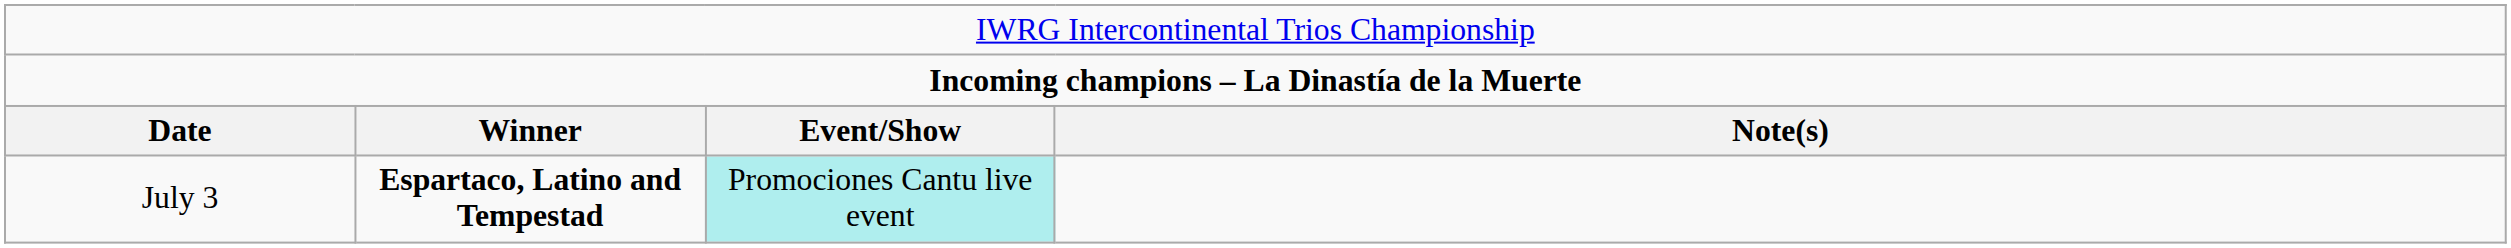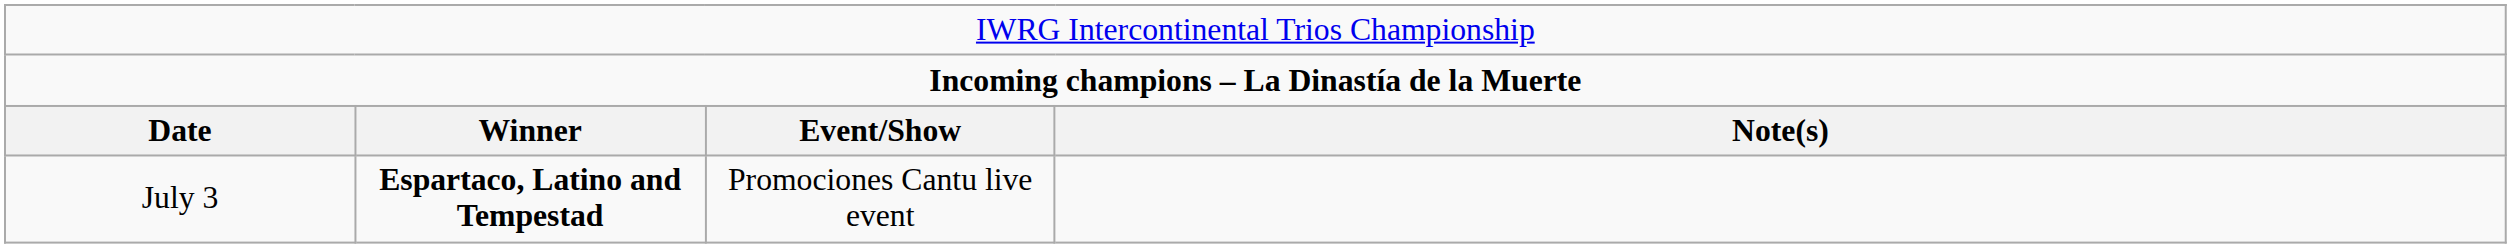(880, 198) paleturquoise background -> (880, 198) no background
